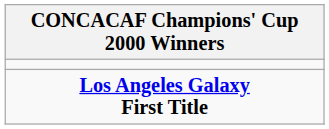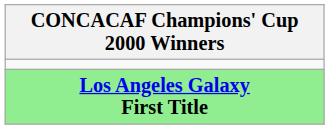(165, 96) no background -> (165, 96) lightgreen background
